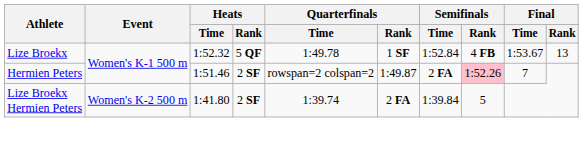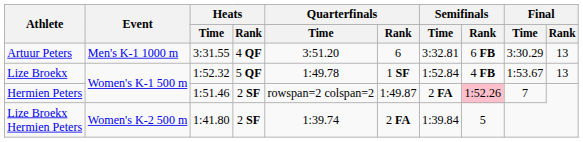+ row: (40, 53)
